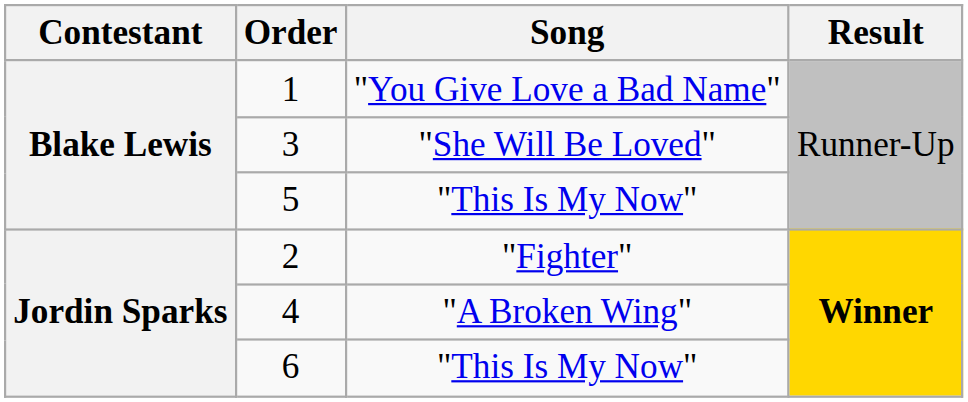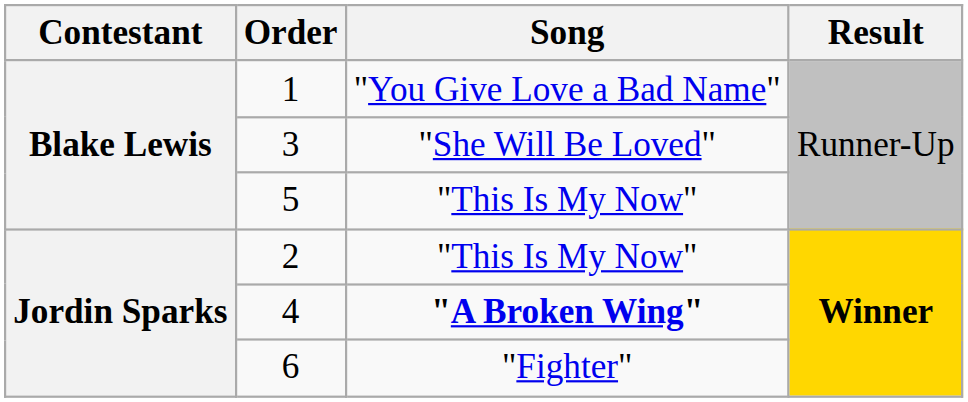(567, 255) "Fighter" -> (567, 255) "This Is My Now"
(567, 311) normal -> (567, 311) bold
(567, 367) "This Is My Now" -> (567, 367) "Fighter"
